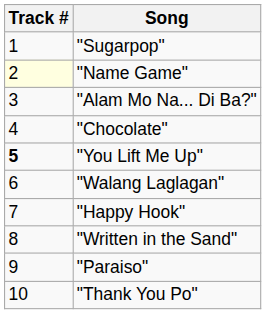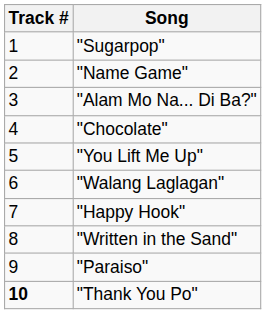(13, 73) lightyellow background -> (13, 73) no background
(13, 156) bold -> (13, 156) normal
(18, 294) normal -> (18, 294) bold
